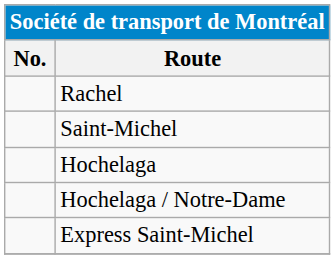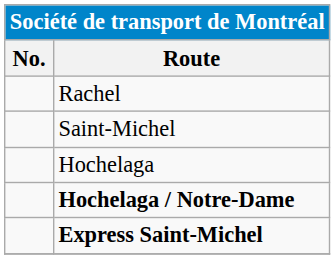(173, 199) normal -> (176, 199) bold
(157, 235) normal -> (161, 235) bold
